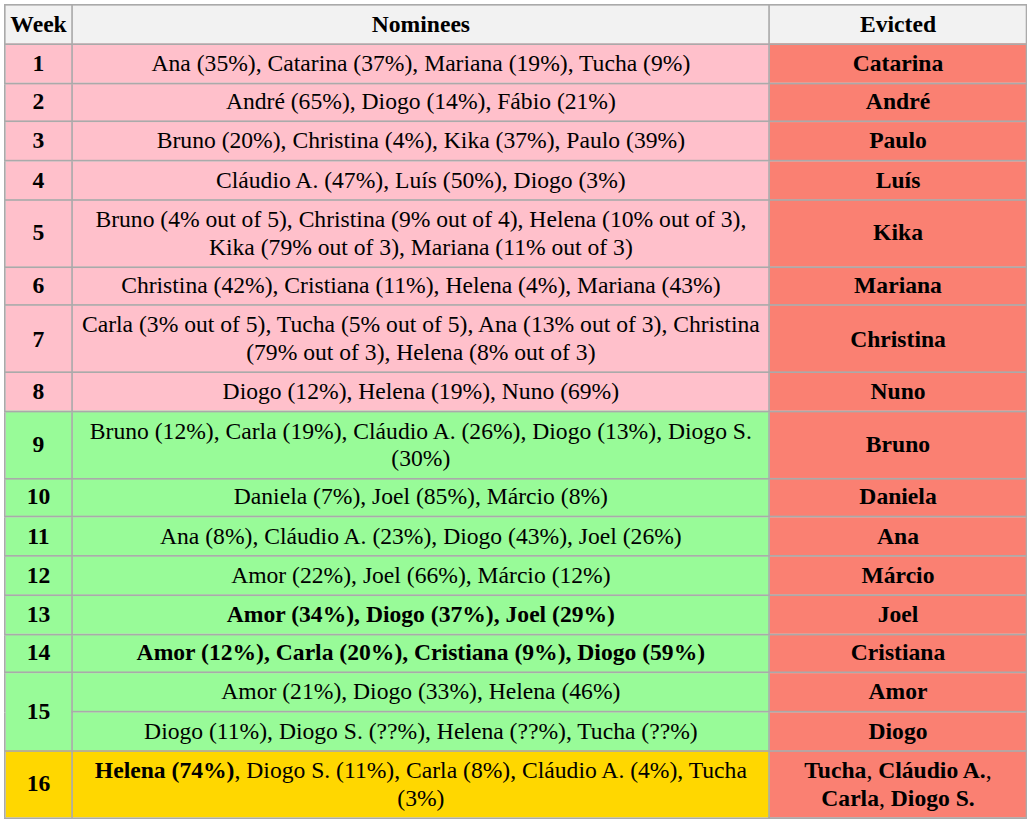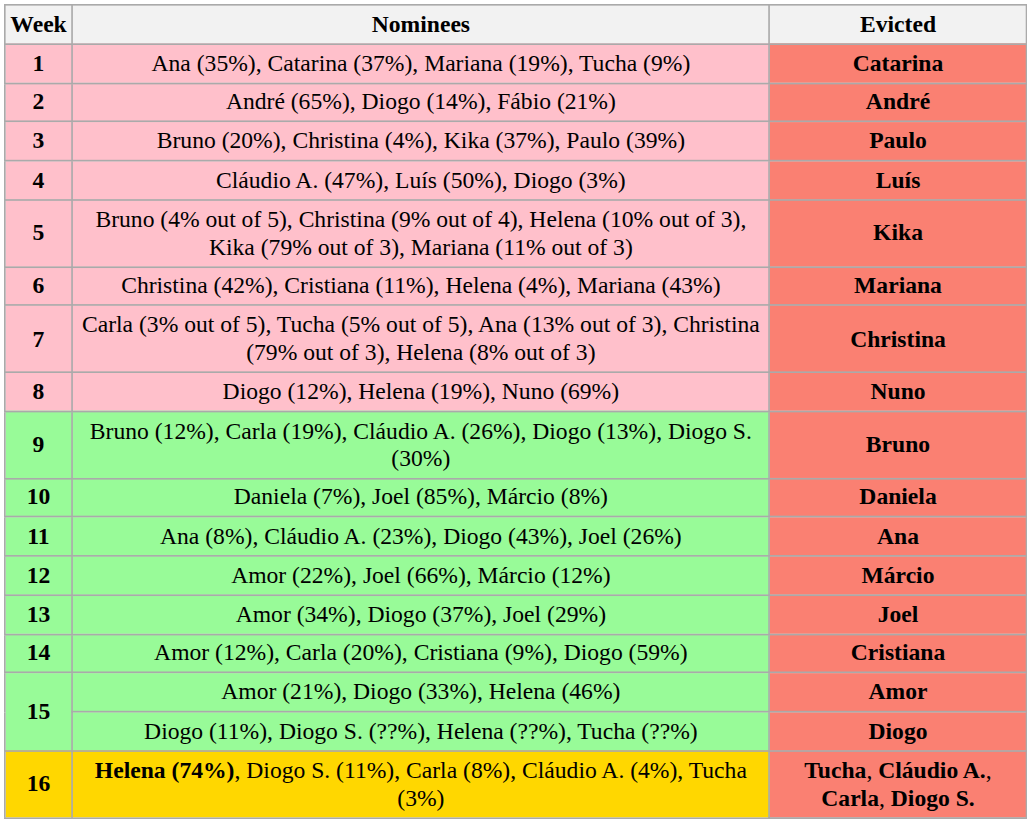(421, 614) bold -> (421, 614) normal
(421, 653) bold -> (421, 653) normal
